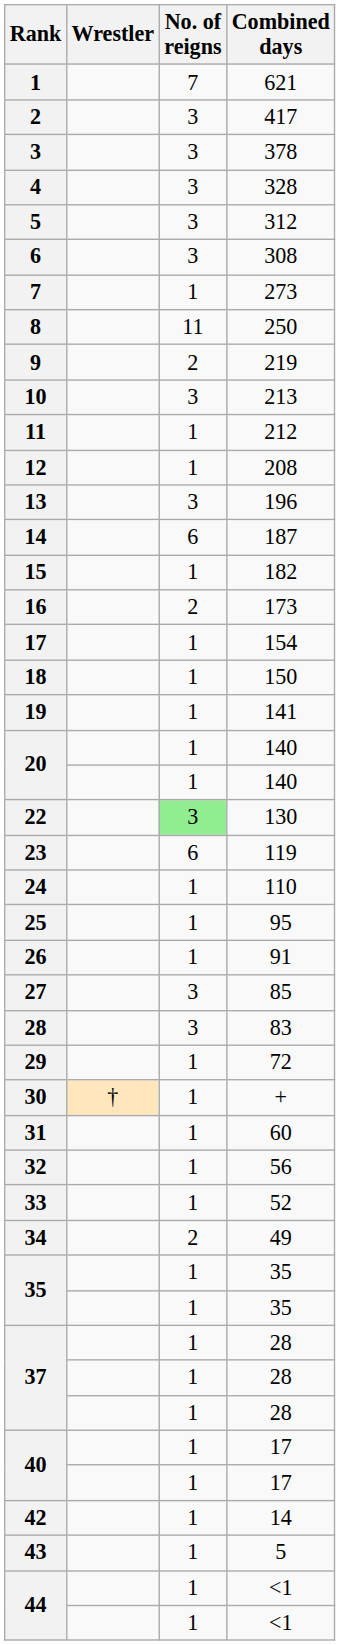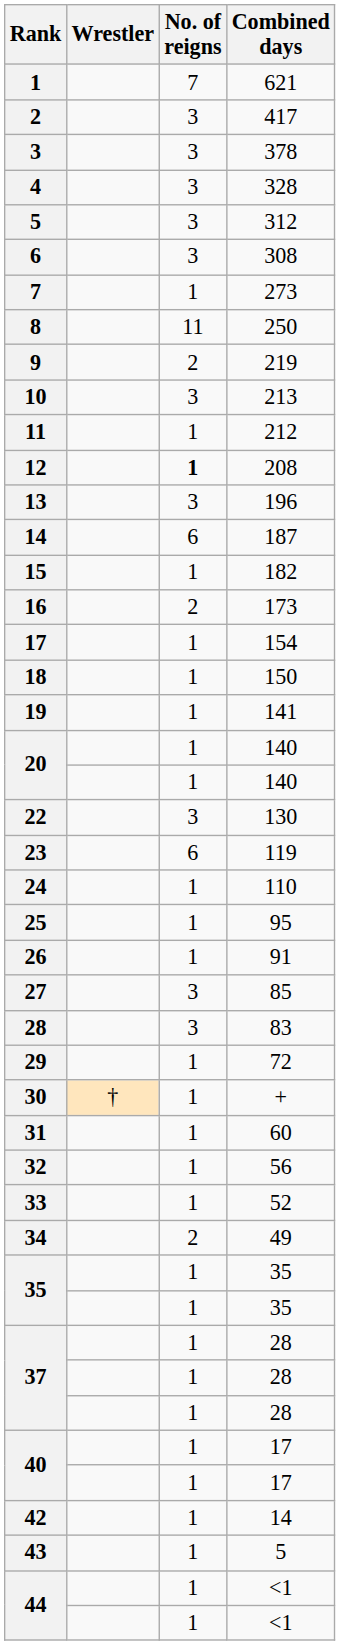(193, 467) normal -> (193, 467) bold
(193, 817) lightgreen background -> (193, 817) no background
